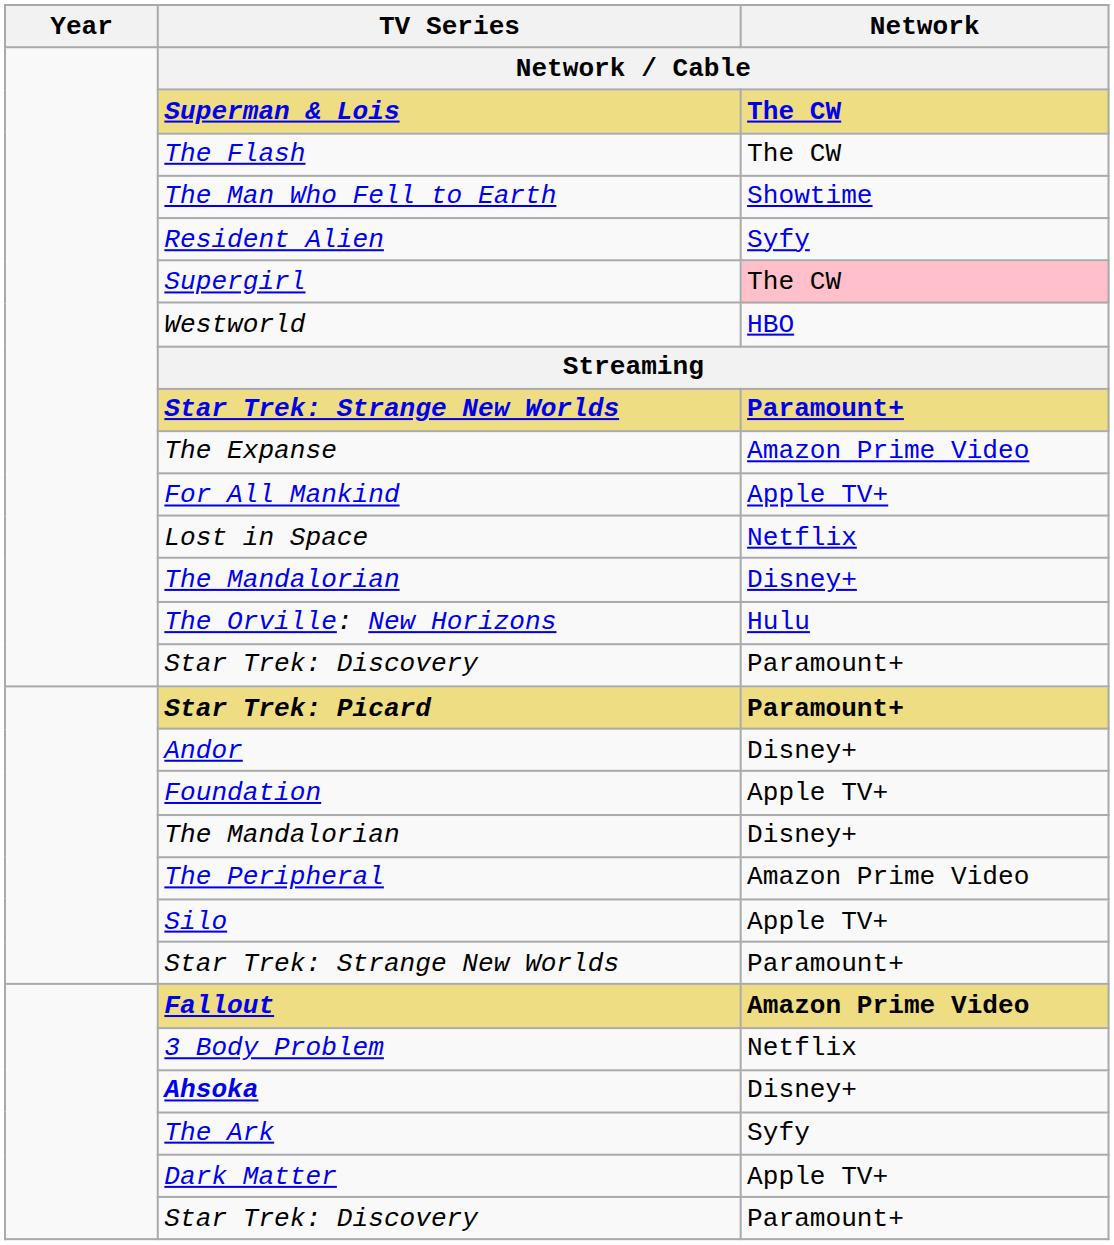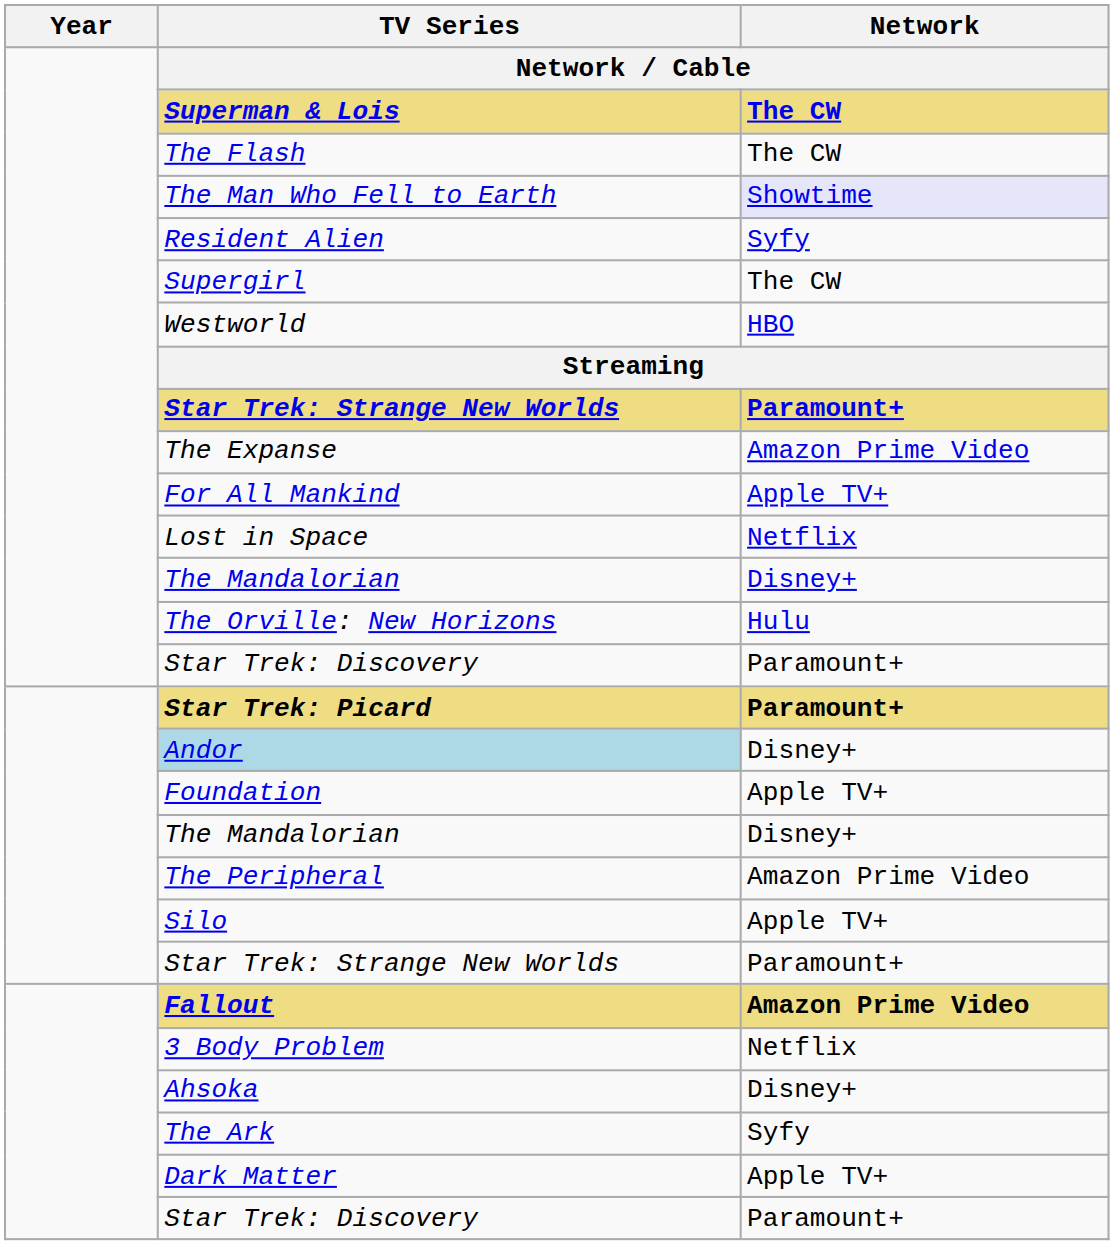(810, 197) no background -> (810, 197) lavender background
(794, 282) pink background -> (794, 282) no background
(204, 750) no background -> (204, 750) lightblue background
(211, 1091) bold -> (211, 1091) normal
